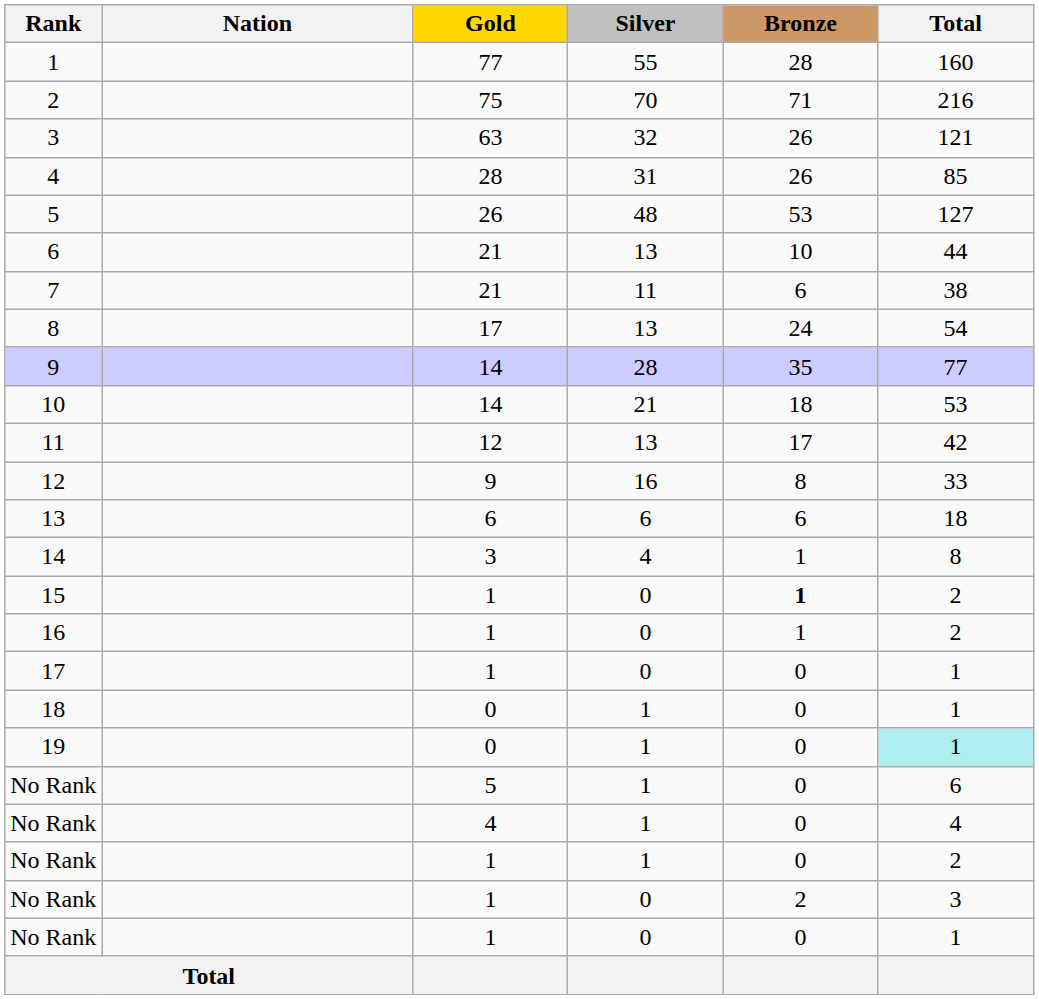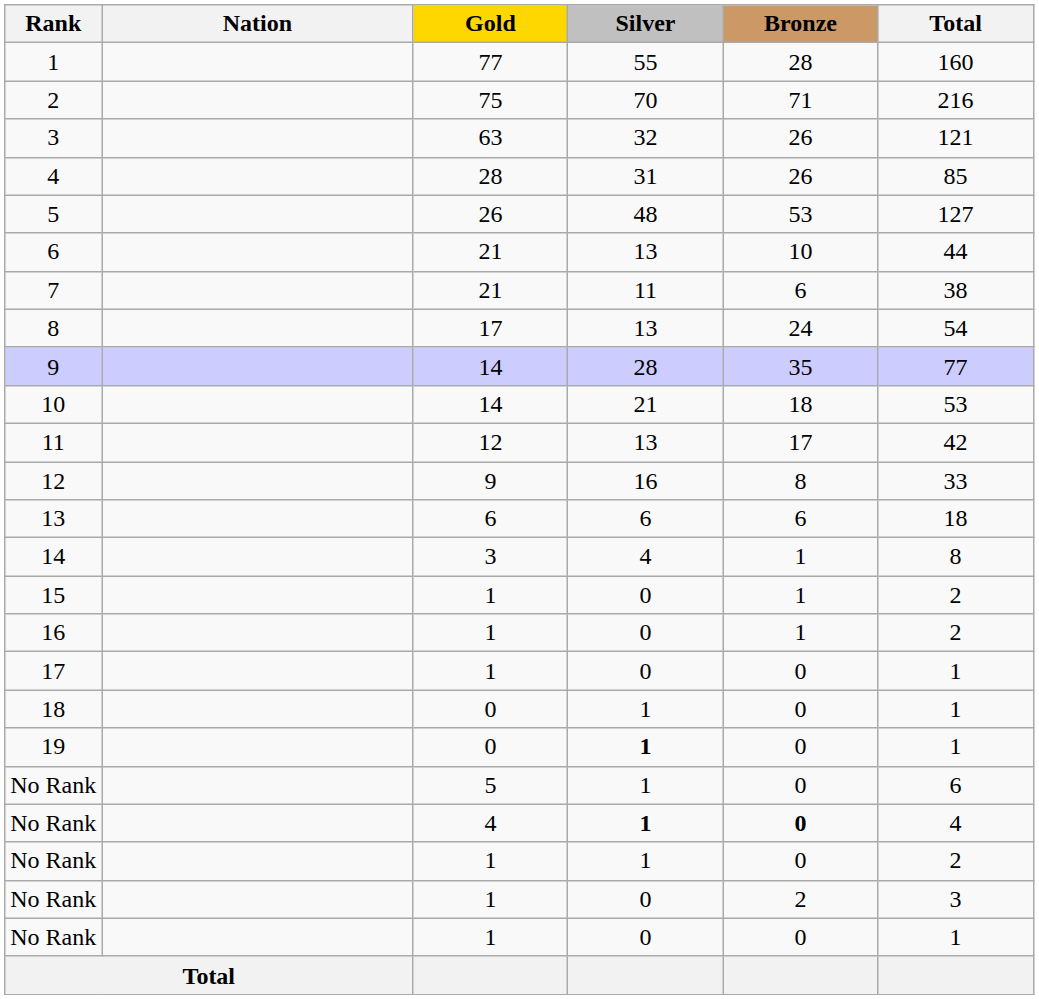(801, 594) bold -> (801, 594) normal
(645, 746) normal -> (645, 746) bold
(956, 746) paleturquoise background -> (956, 746) no background
(645, 822) normal -> (645, 822) bold
(801, 822) normal -> (801, 822) bold
